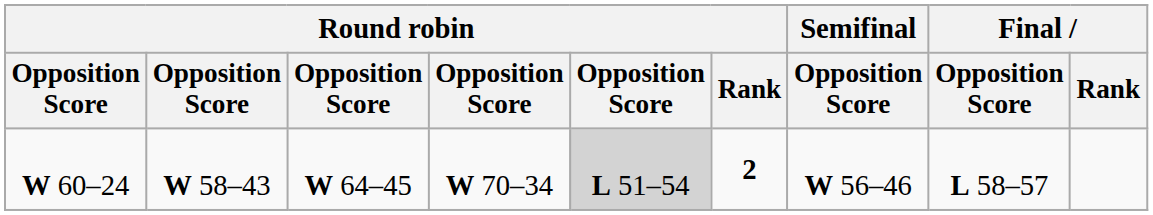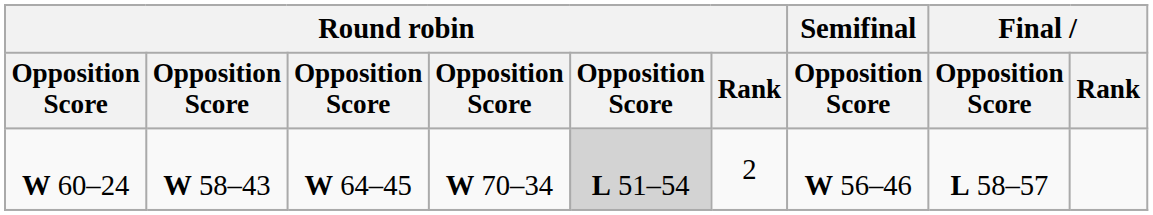(749, 169) bold -> (749, 169) normal
